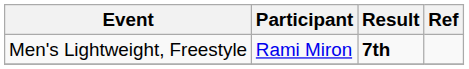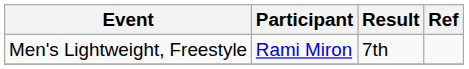(376, 50) bold -> (375, 50) normal
